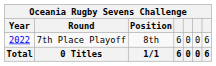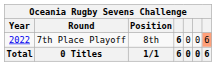(179, 40) normal -> (179, 40) bold
(207, 40) no background -> (207, 40) lightsalmon background
